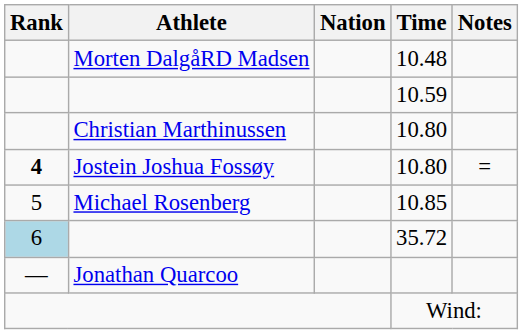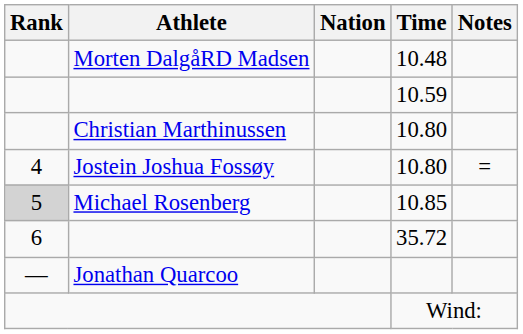(36, 166) bold -> (36, 166) normal
(36, 202) no background -> (36, 202) lightgrey background
(36, 238) lightblue background -> (36, 238) no background
